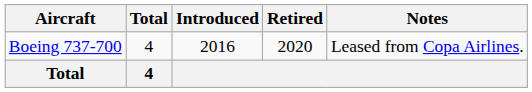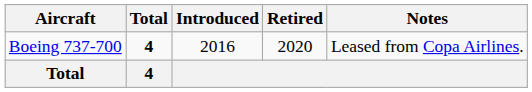(149, 45) normal -> (149, 45) bold
